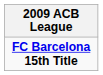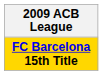(51, 53) no background -> (51, 53) gold background
